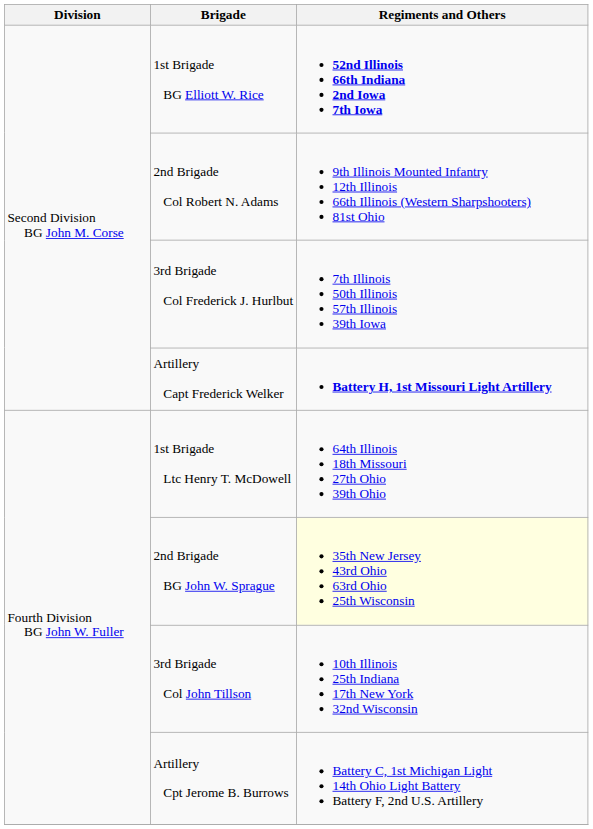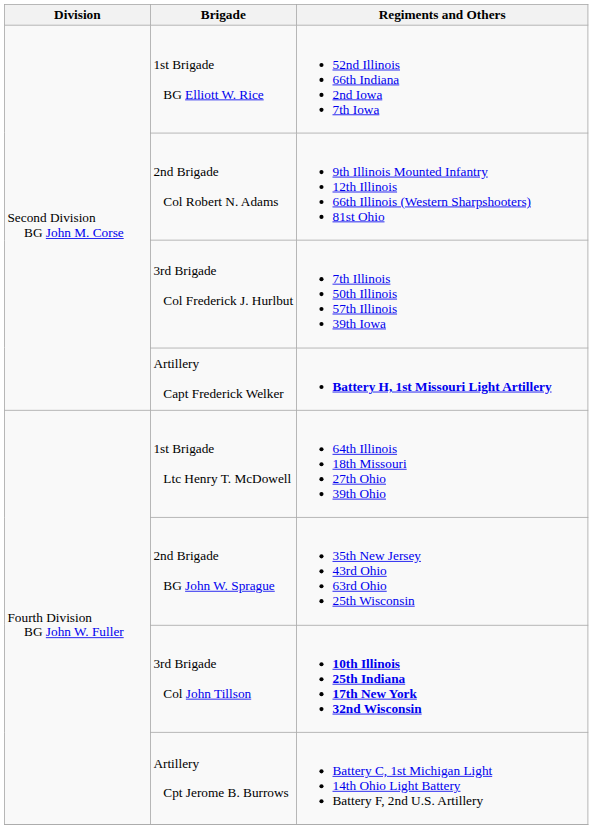(442, 87) bold -> (442, 87) normal
(442, 579) lightyellow background -> (442, 579) no background
(442, 686) normal -> (442, 686) bold
